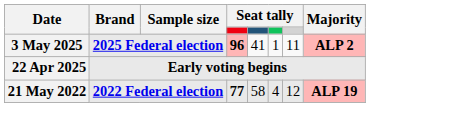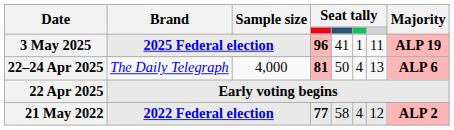(334, 45) ALP 2 -> (418, 45) ALP 19
+ row: (56, 68)
(334, 91) ALP 19 -> (418, 113) ALP 2
